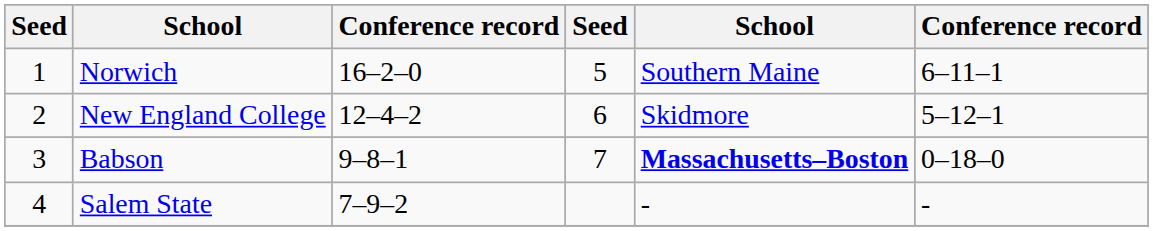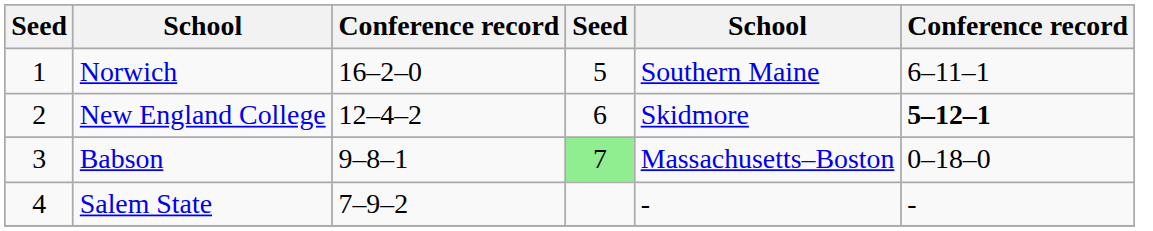(963, 114) normal -> (949, 114) bold
(600, 159) no background -> (600, 159) lightgreen background
(774, 159) bold -> (768, 159) normal
